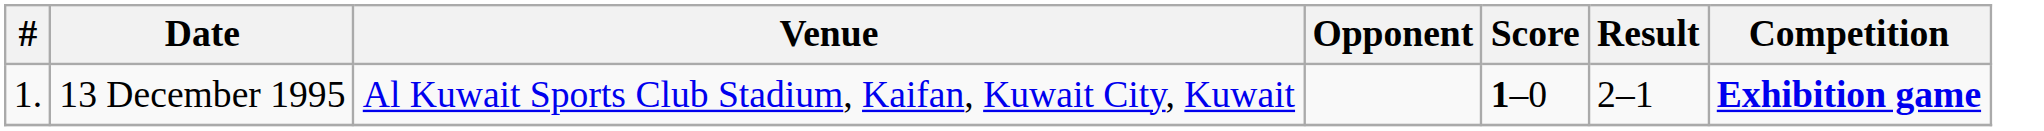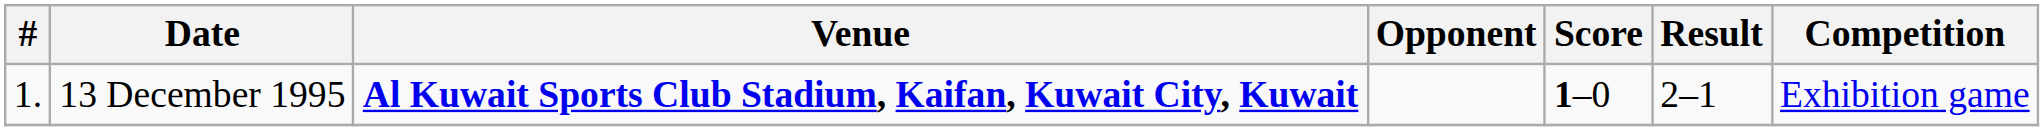(829, 93) normal -> (861, 93) bold
(1849, 93) bold -> (1905, 93) normal
